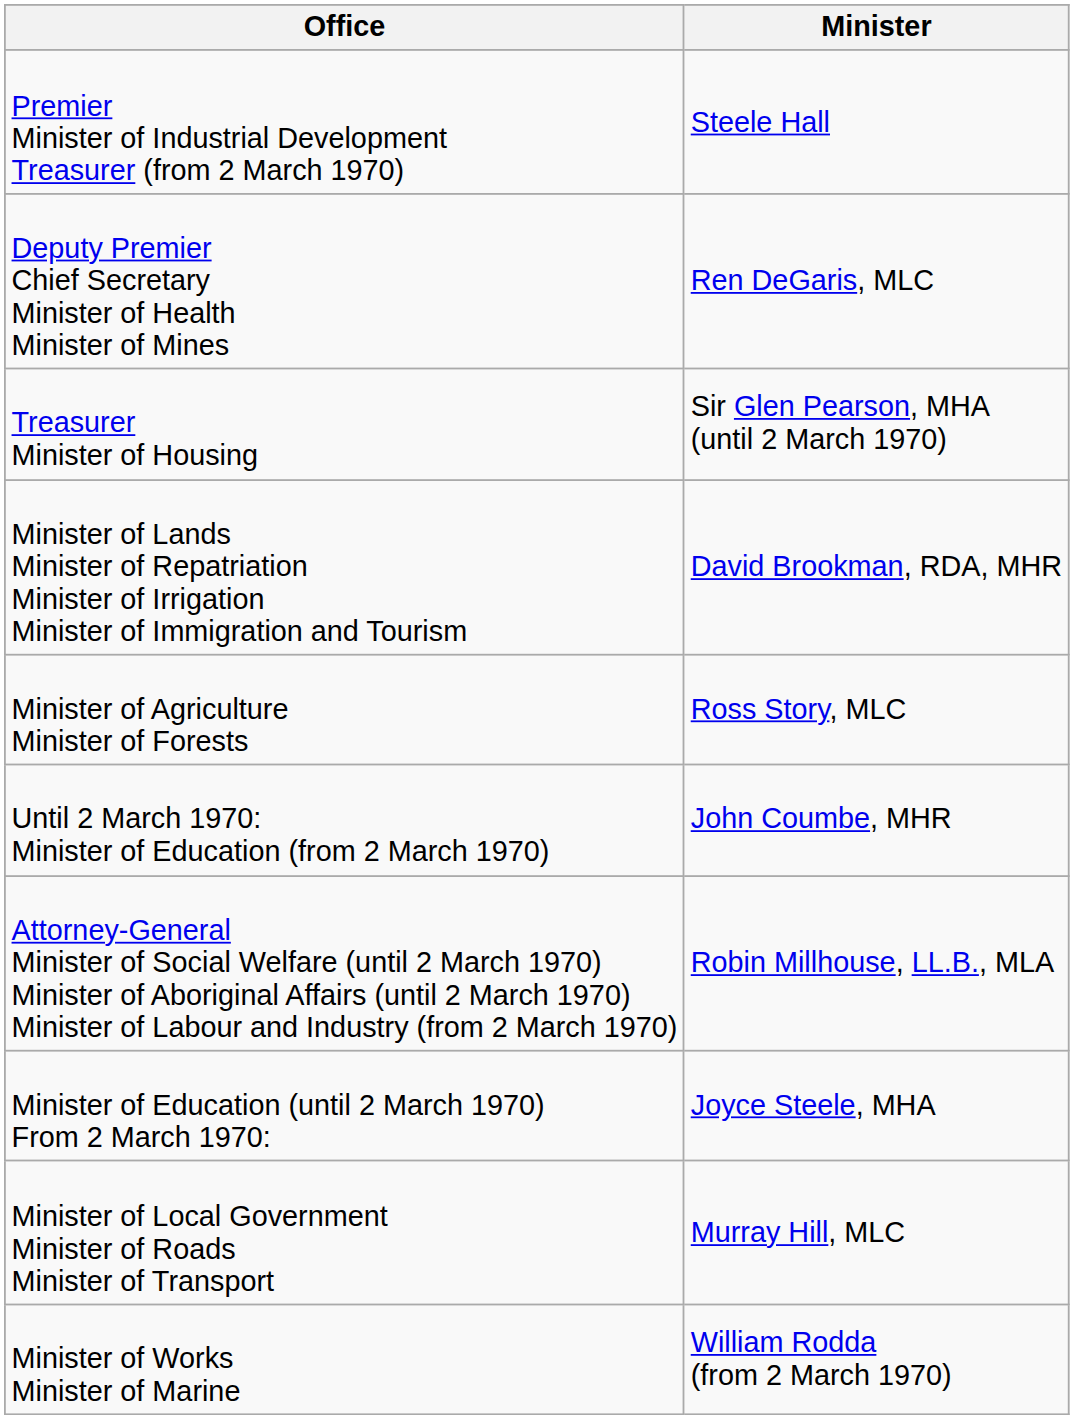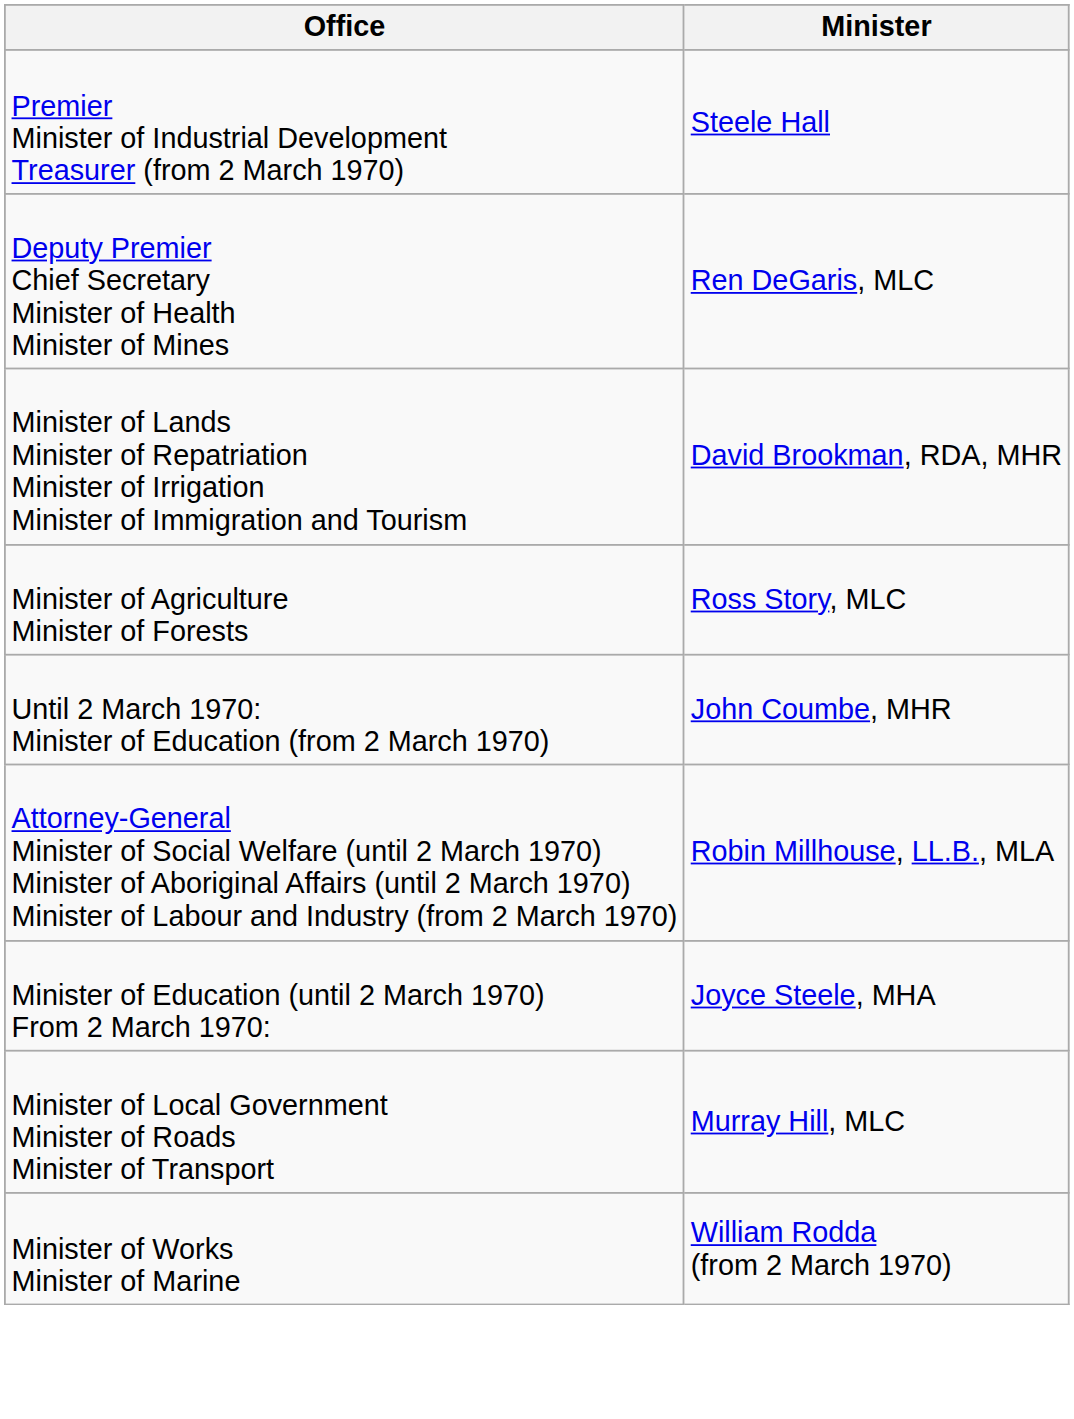- row: (135, 439)
